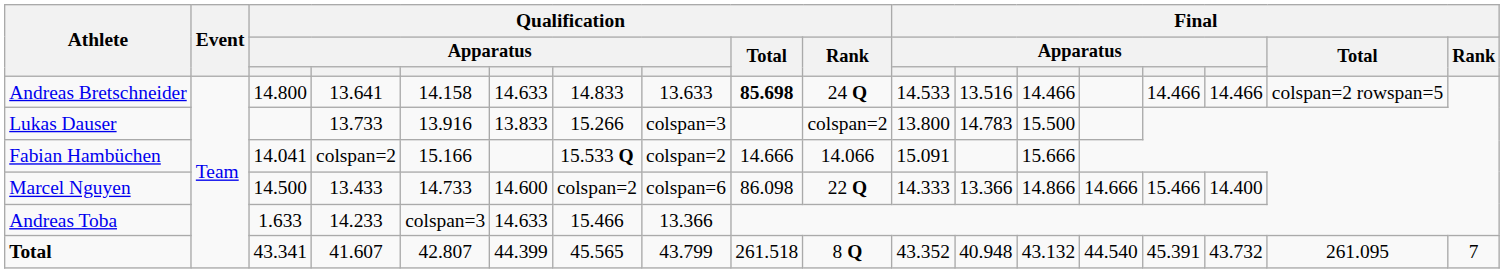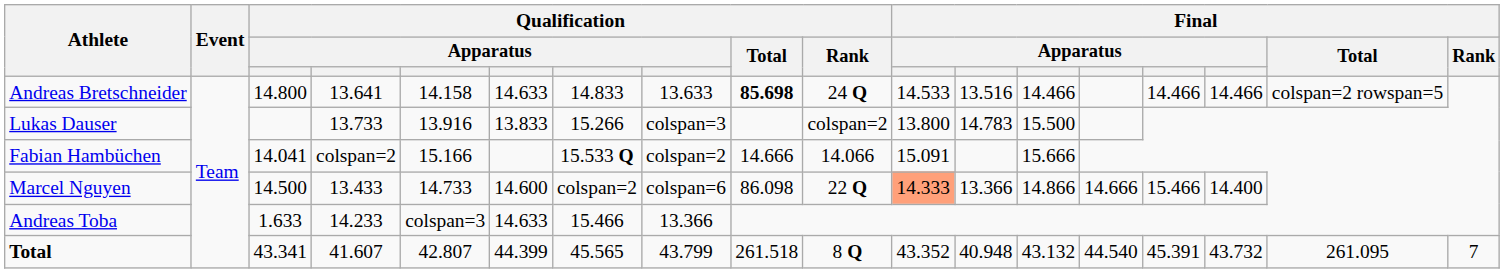(923, 188) no background -> (923, 188) lightsalmon background
